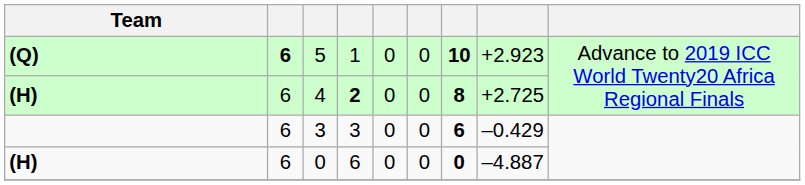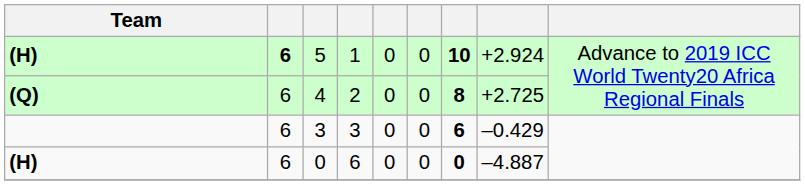(24, 56) (Q) -> (23, 56) (H)
(513, 56) +2.923 -> (513, 56) +2.924
(23, 95) (H) -> (24, 95) (Q)
(355, 95) bold -> (355, 95) normal
